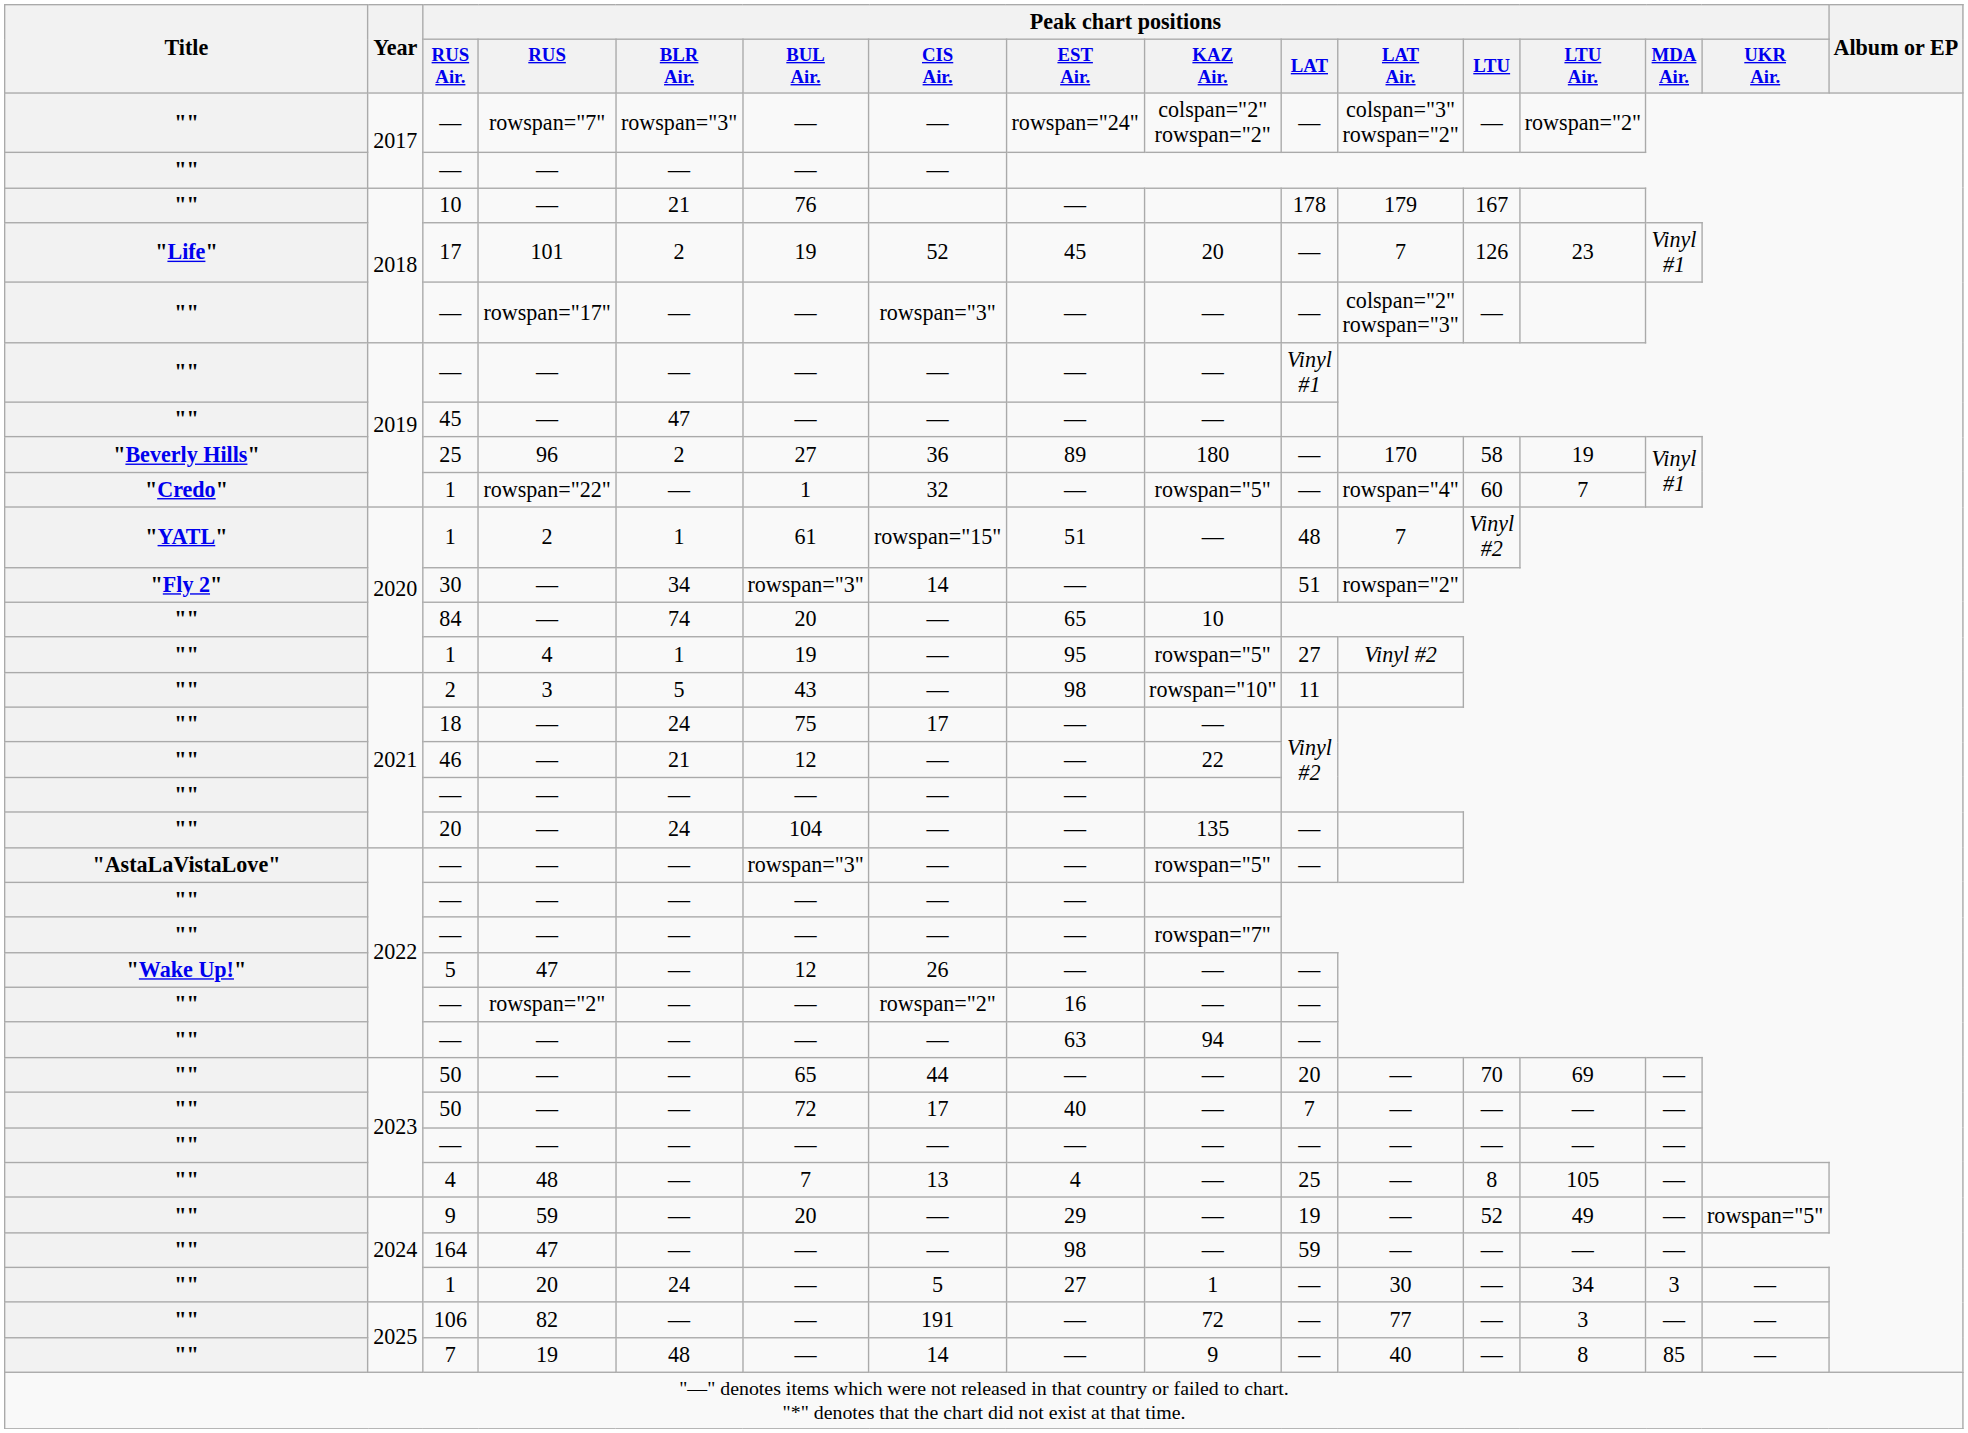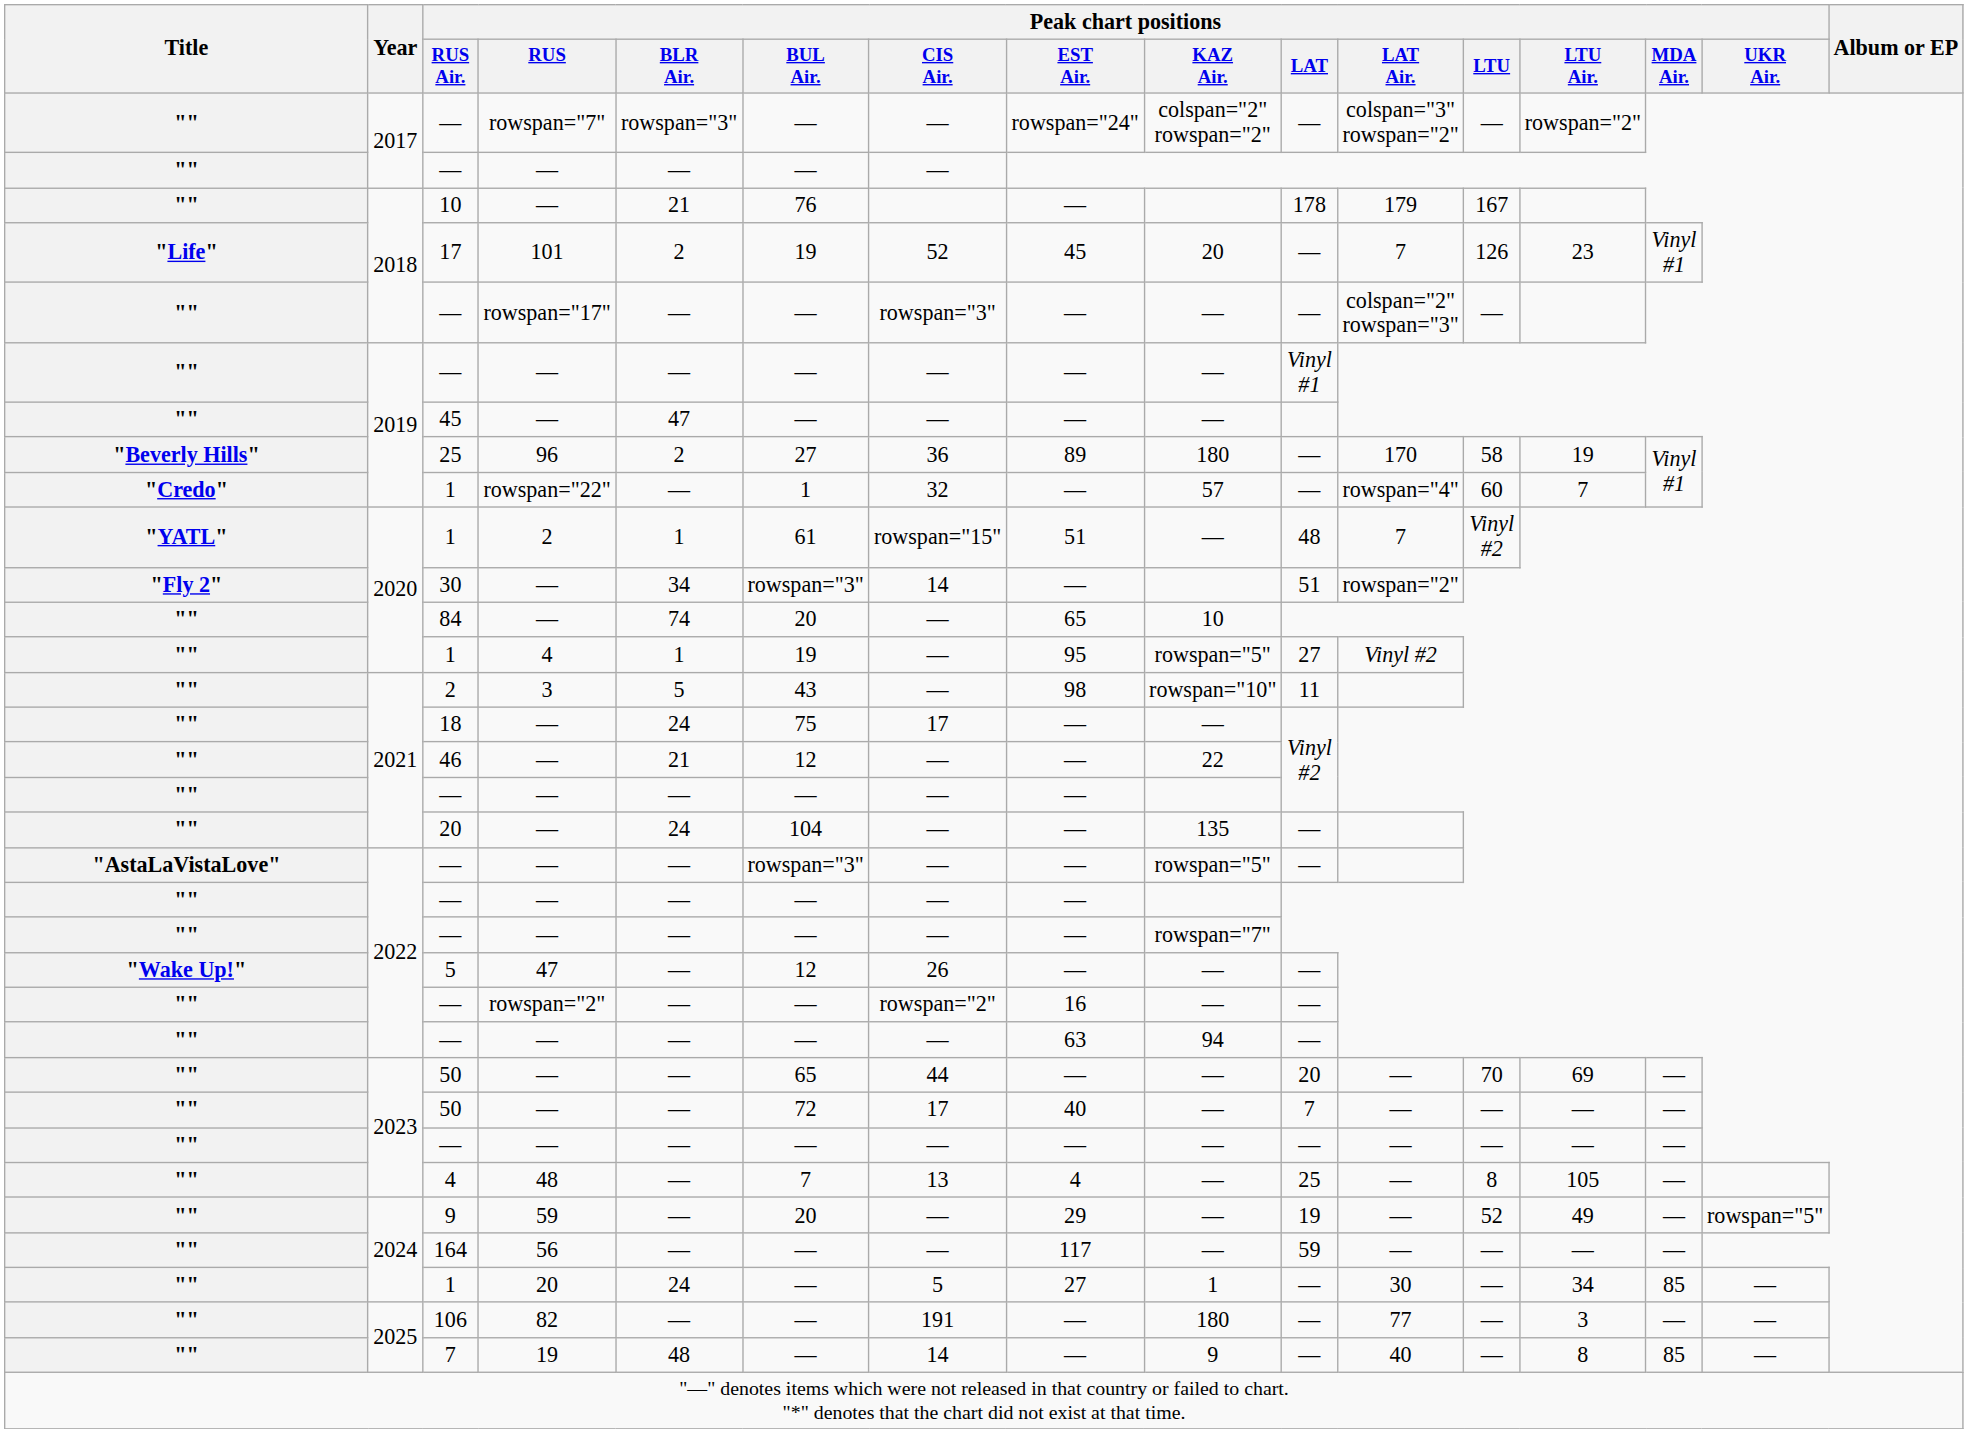(1213, 489) rowspan="5" -> (1213, 489) 57
(547, 1249) 47 -> (547, 1249) 56
(1075, 1249) 98 -> (1075, 1249) 117
(1674, 1284) 3 -> (1674, 1284) 85
(1213, 1319) 72 -> (1213, 1319) 180
